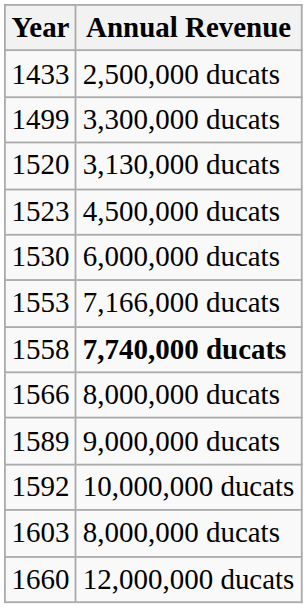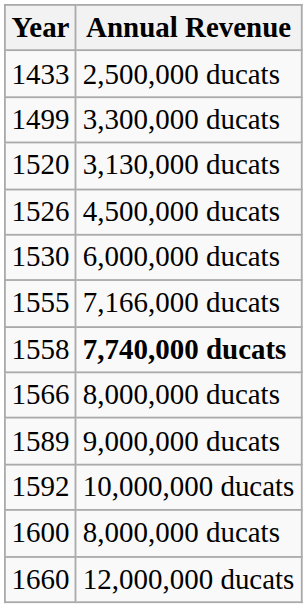(41, 211) 1523 -> (41, 211) 1526
(41, 303) 1553 -> (41, 303) 1555
(41, 532) 1603 -> (41, 532) 1600
